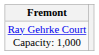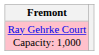(47, 36) no background -> (47, 36) pink background
